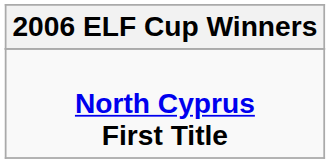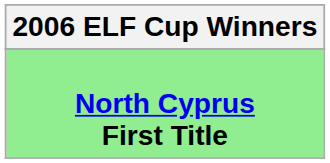(165, 119) no background -> (165, 119) lightgreen background
